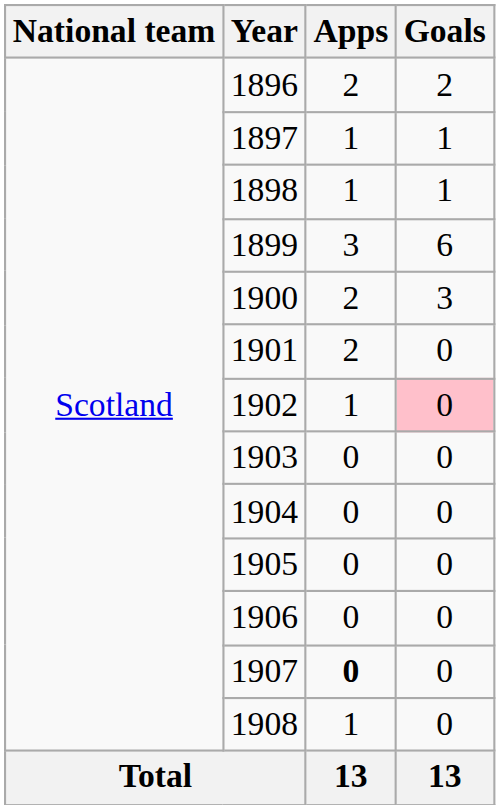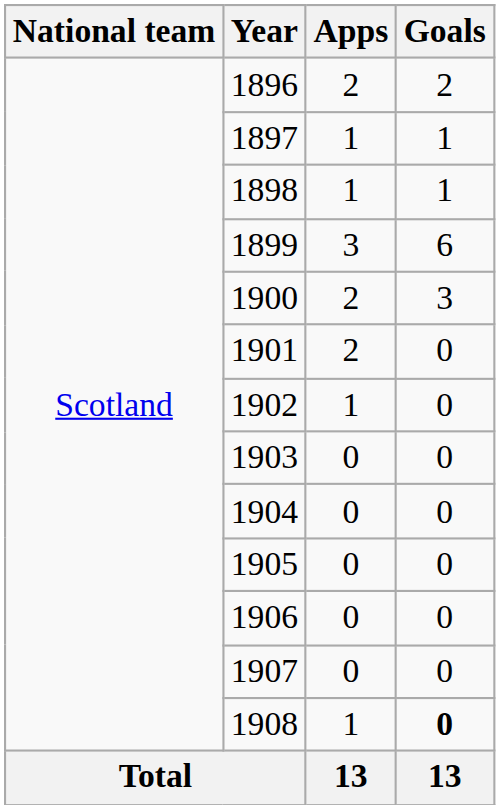(445, 404) pink background -> (445, 404) no background
(351, 670) bold -> (351, 670) normal
(445, 723) normal -> (445, 723) bold
